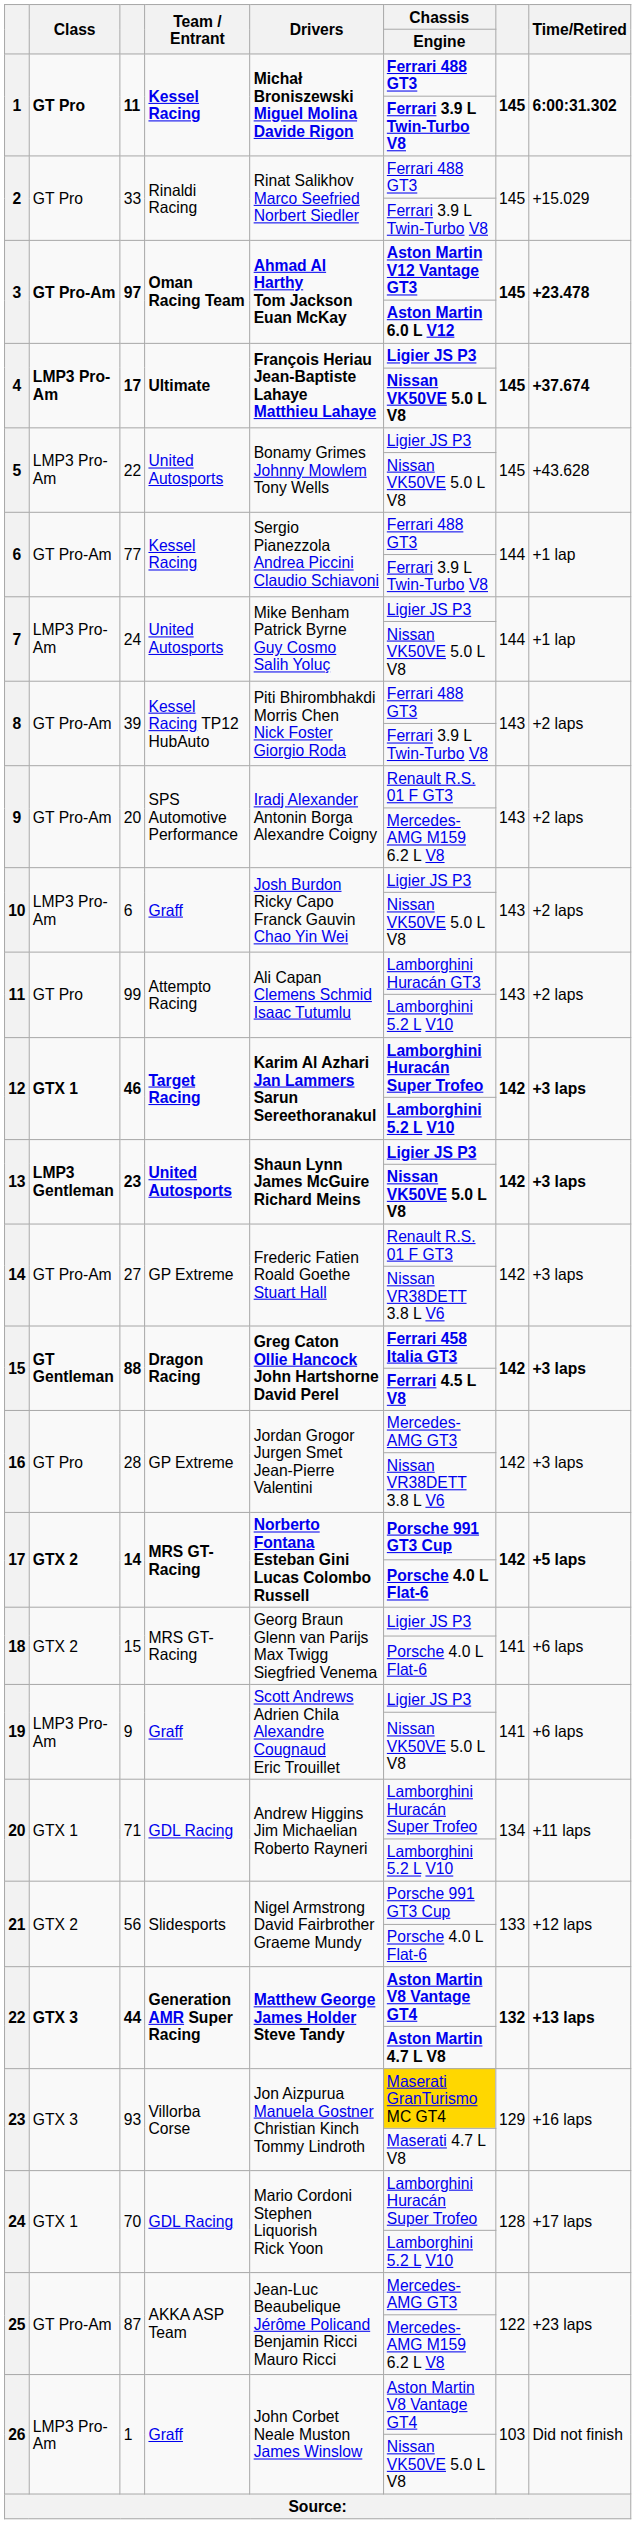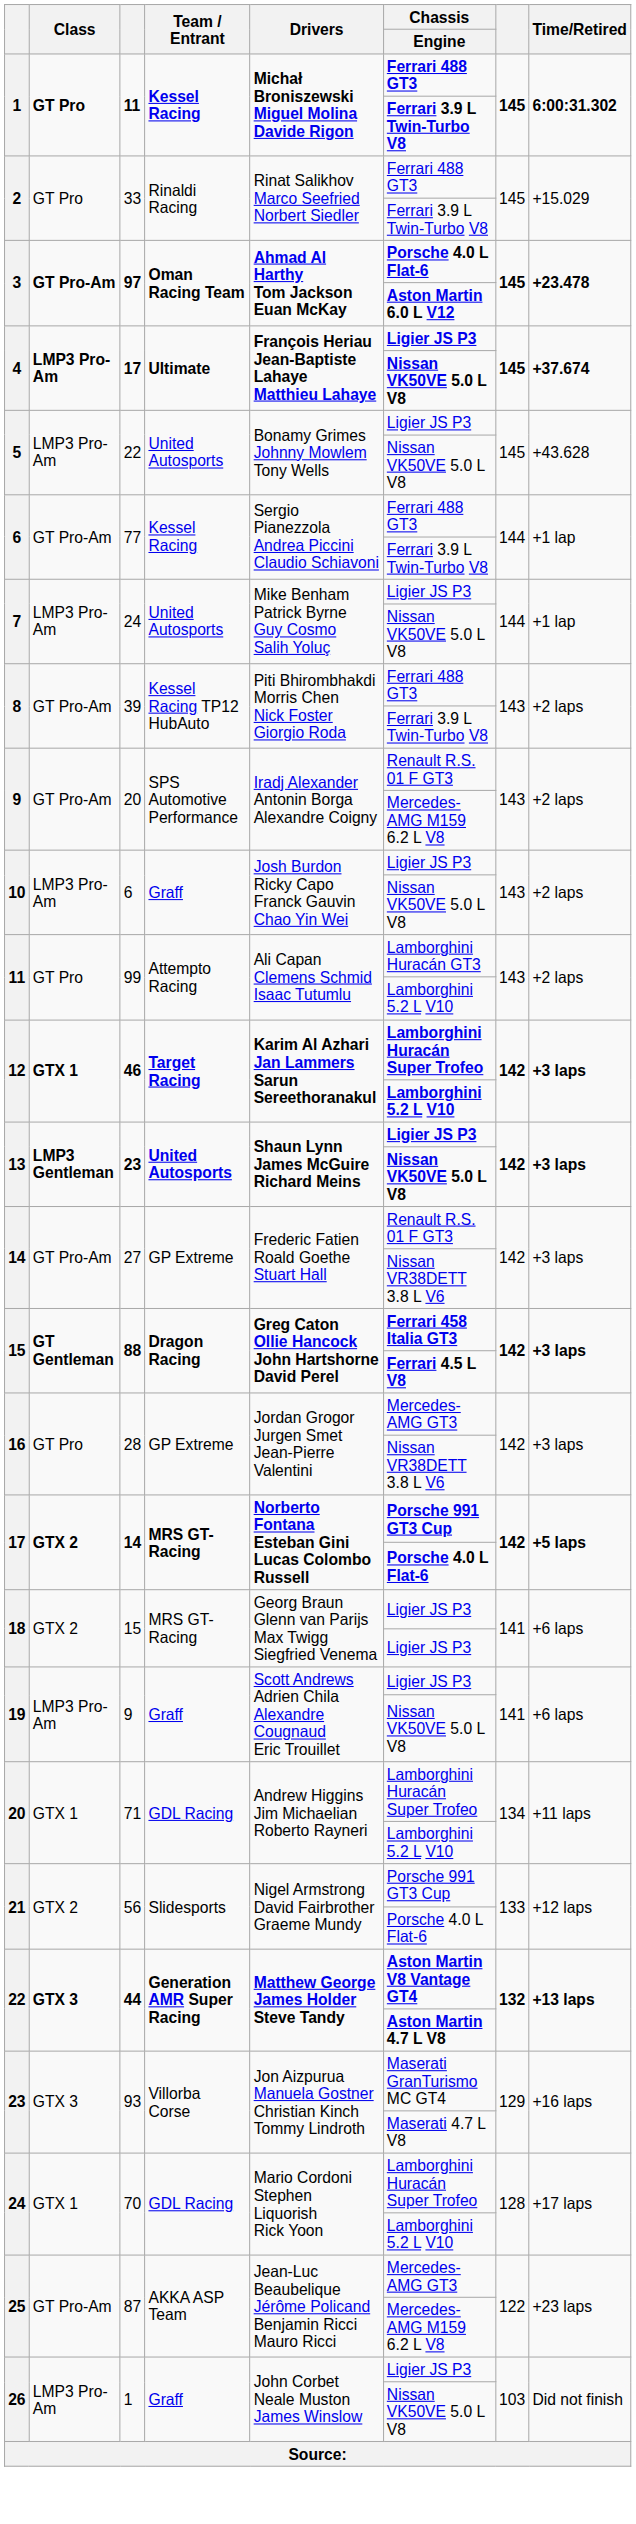(435, 271) Aston Martin V12 Vantage GT3 -> (438, 262) Porsche 4.0 L Flat-6
(435, 1661) Porsche 4.0 L Flat-6 -> (429, 1648) Ligier JS P3
(432, 2098) gold background -> (432, 2081) no background
(431, 2405) Aston Martin V8 Vantage GT4 -> (429, 2370) Ligier JS P3
